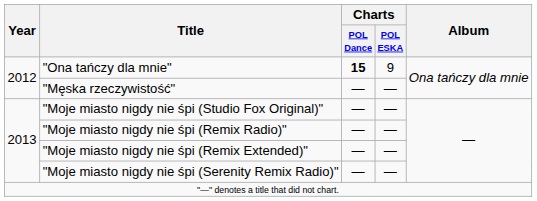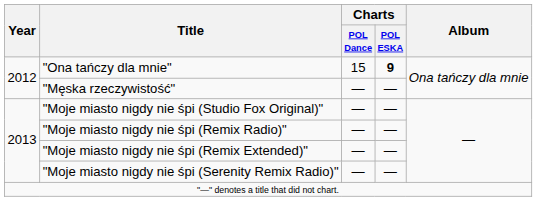(358, 67) bold -> (358, 67) normal
(390, 67) normal -> (390, 67) bold
